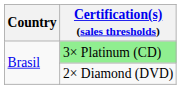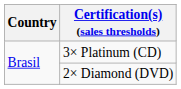(112, 52) lightgreen background -> (112, 52) no background
